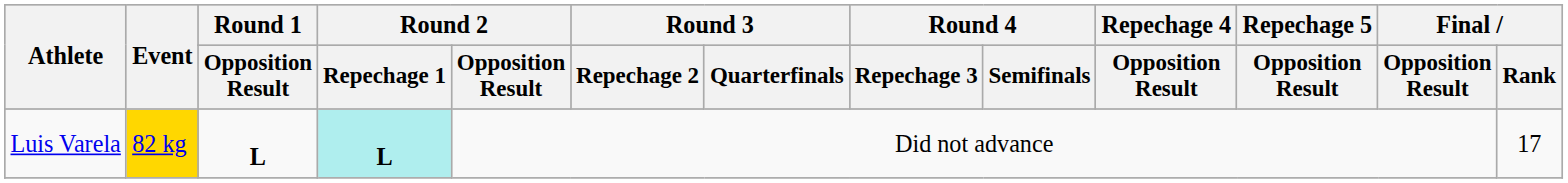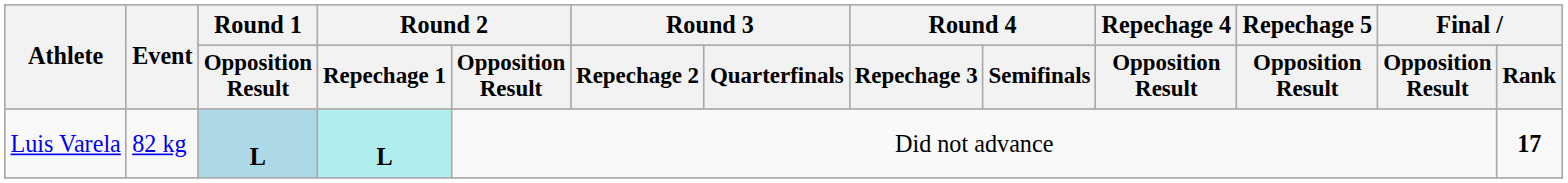(159, 143) gold background -> (159, 143) no background
(258, 157) no background -> (258, 157) lightblue background
(1529, 143) normal -> (1529, 143) bold
